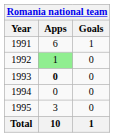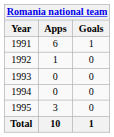(55, 60) lightgreen background -> (55, 60) no background
(55, 76) bold -> (55, 76) normal
